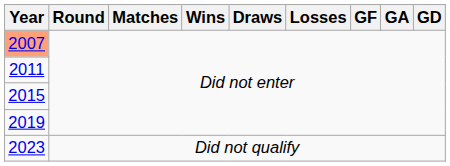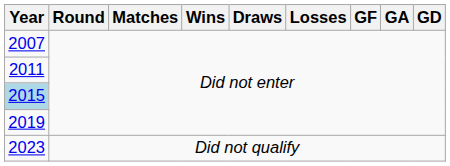(27, 43) lightsalmon background -> (27, 43) no background
(27, 95) no background -> (27, 95) lightblue background
